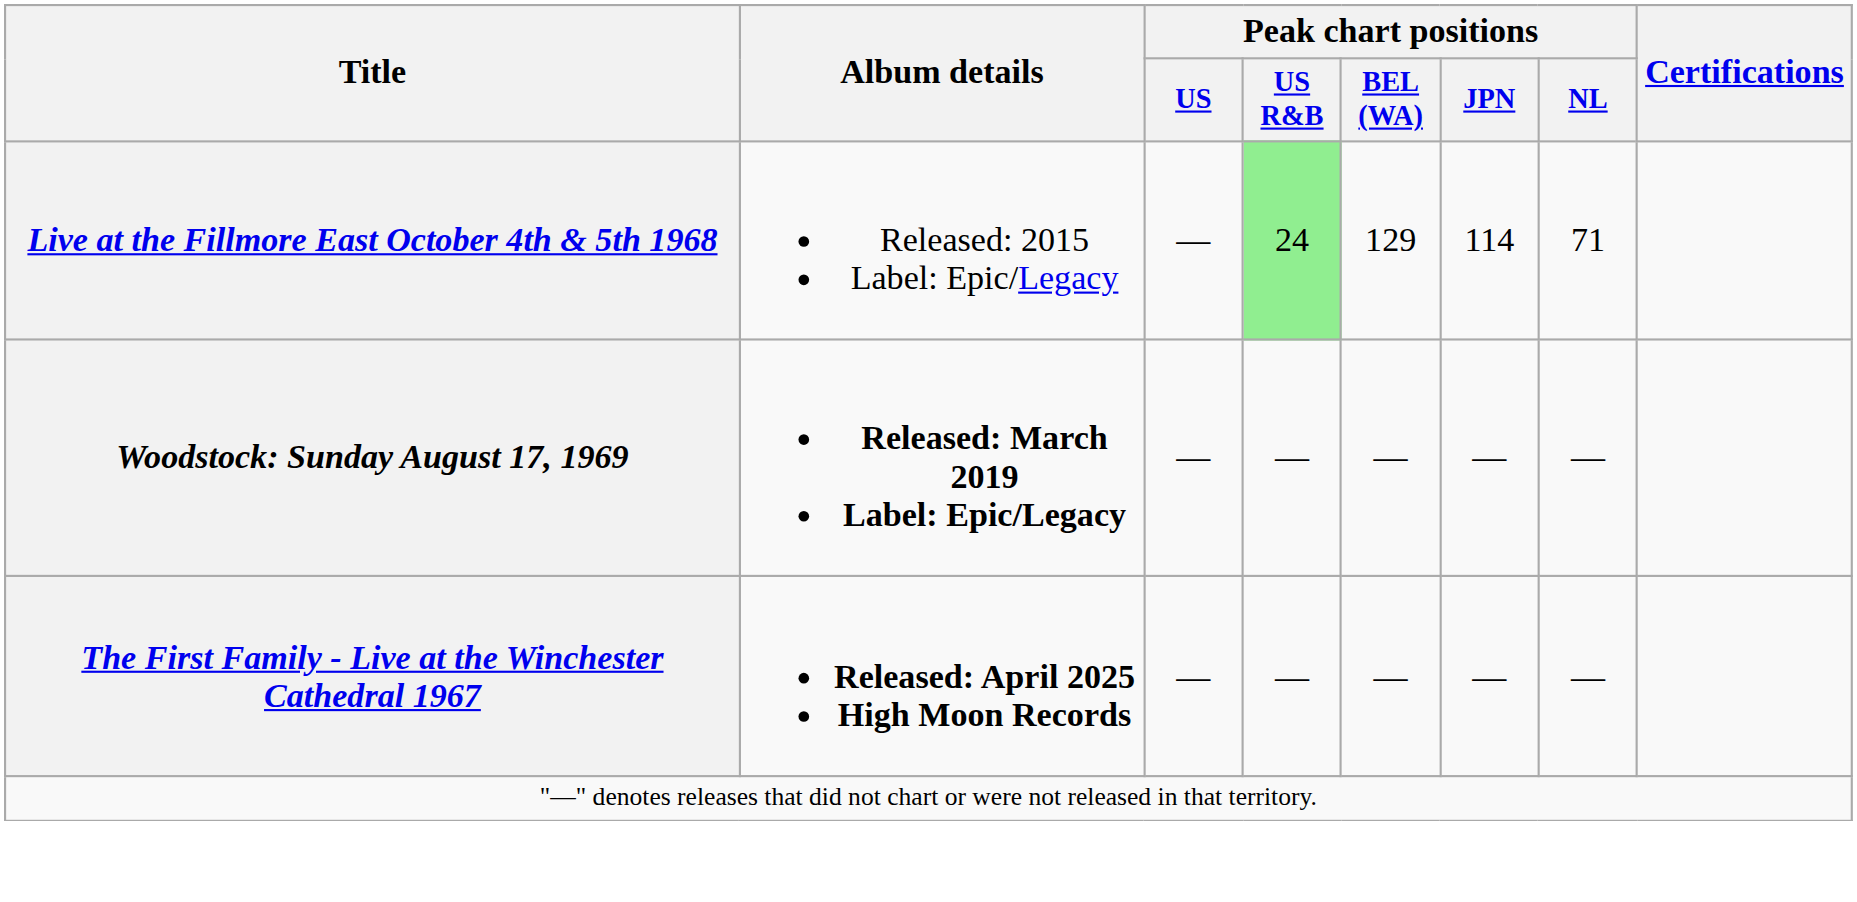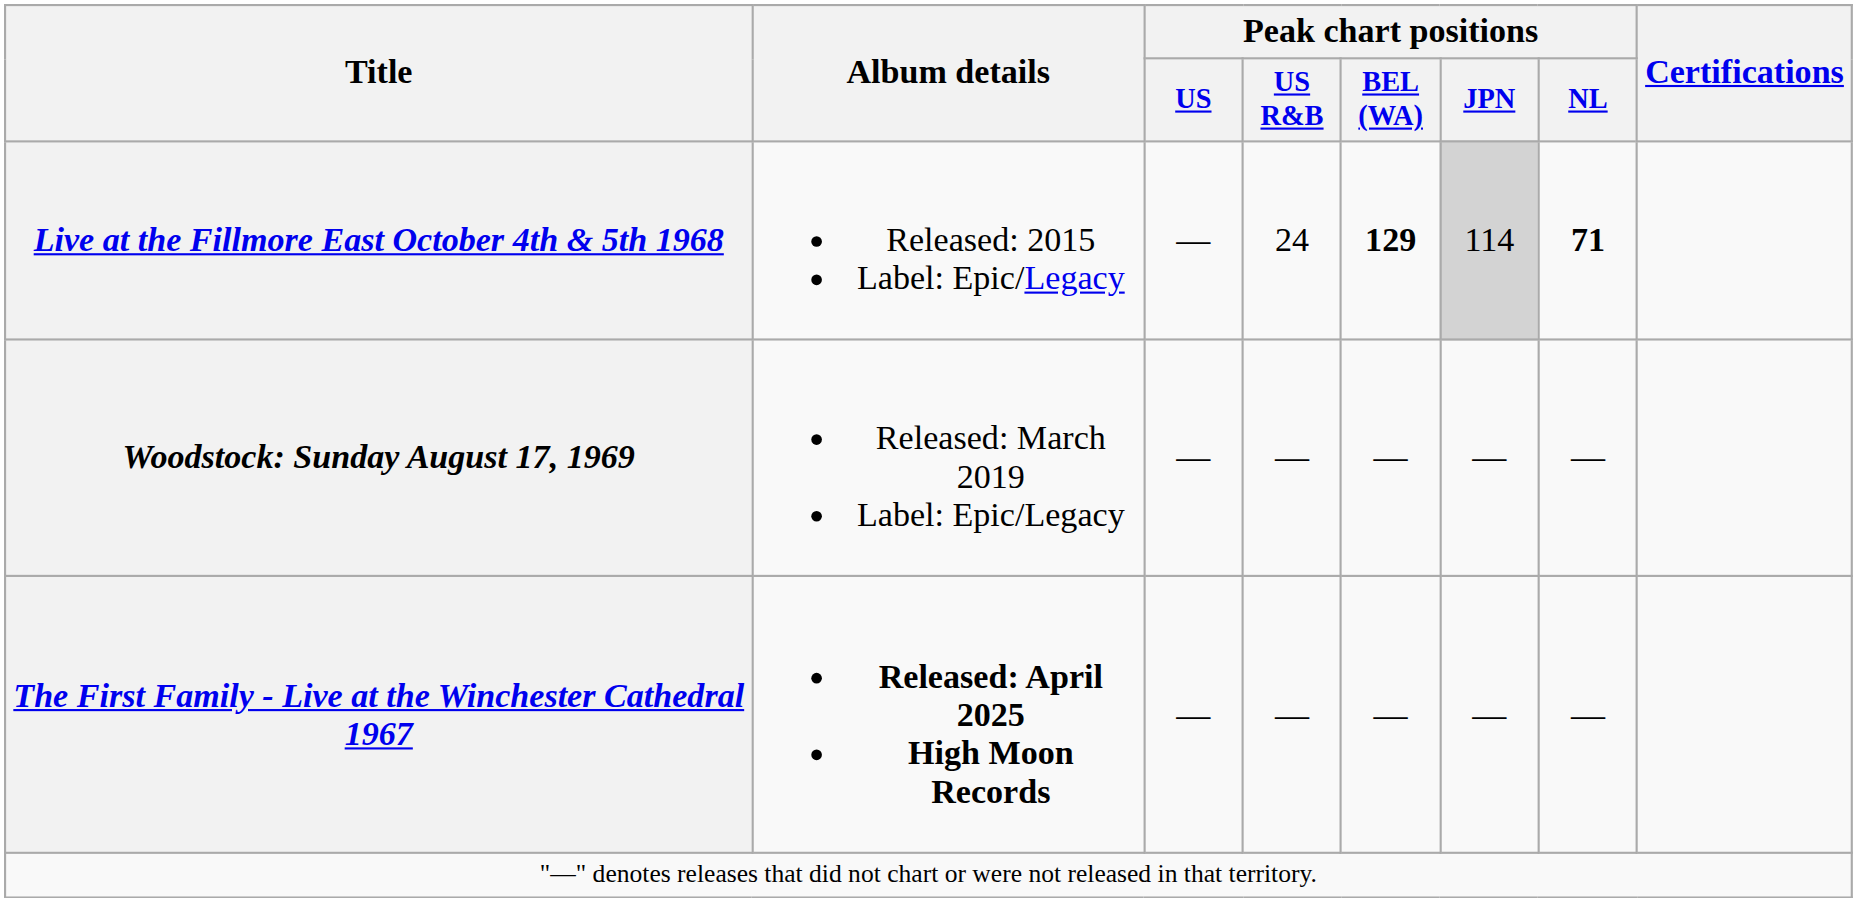(1292, 239) lightgreen background -> (1292, 239) no background
(1391, 239) normal -> (1391, 239) bold
(1489, 239) no background -> (1489, 239) lightgrey background
(1588, 239) normal -> (1588, 239) bold
(942, 477) bold -> (948, 477) normal
